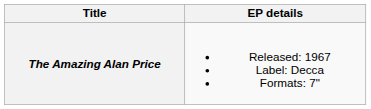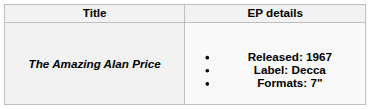(275, 70) normal -> (275, 70) bold
